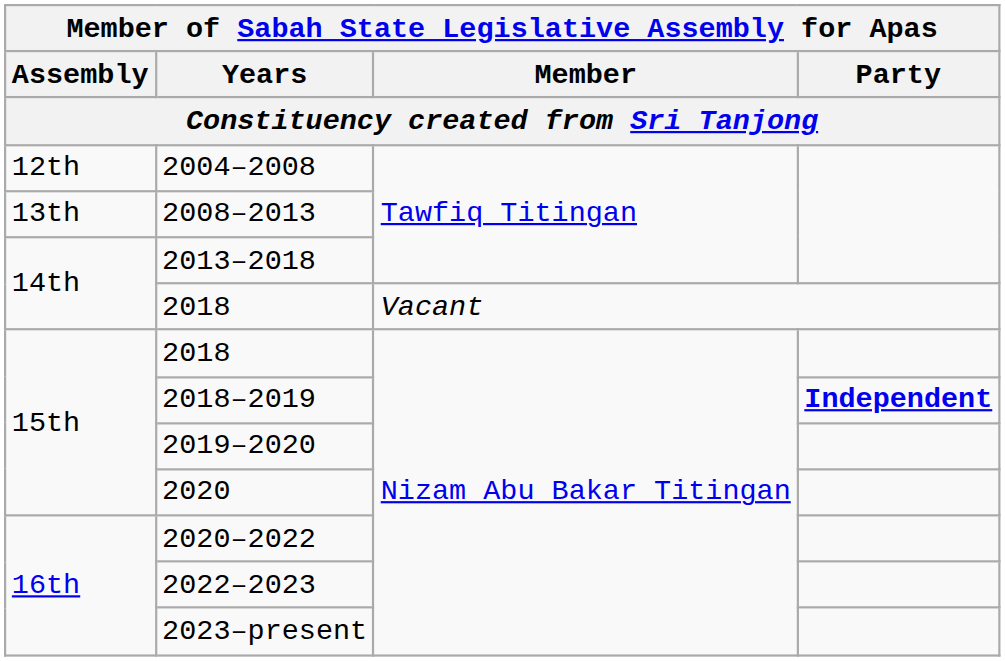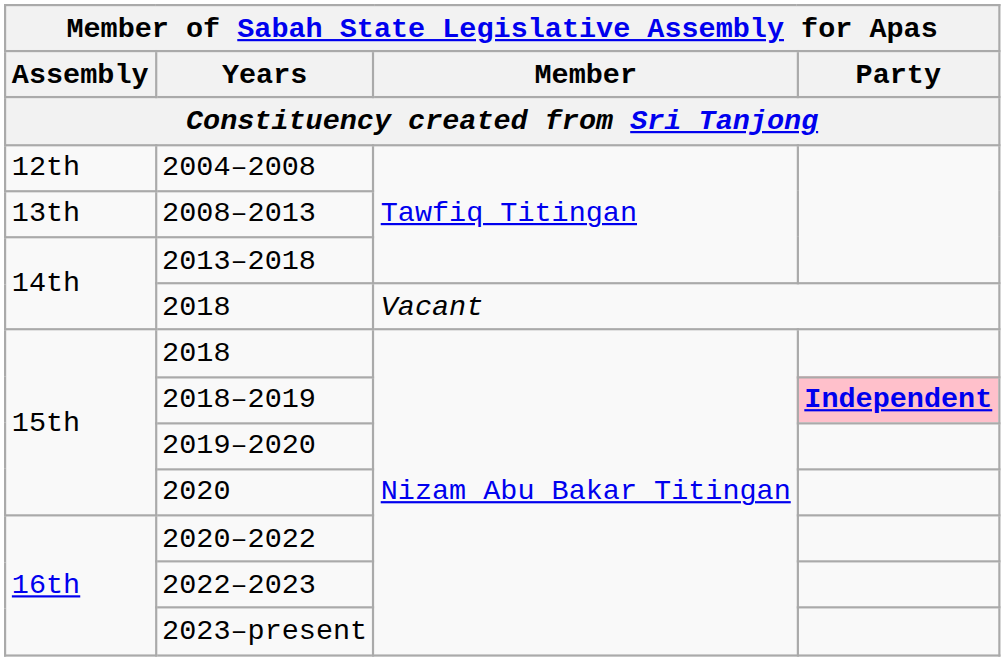(898, 400) no background -> (898, 400) pink background
